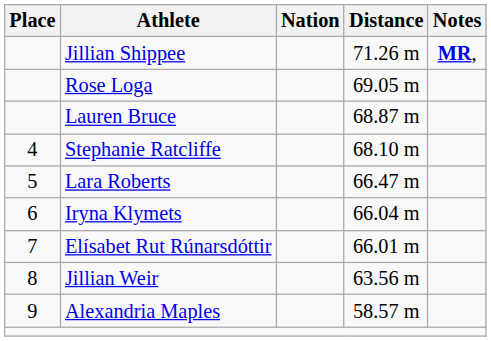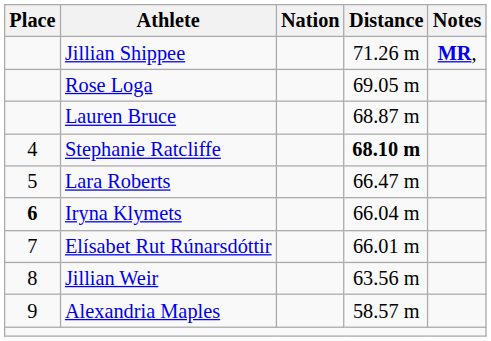(386, 149) normal -> (386, 149) bold
(32, 213) normal -> (32, 213) bold
